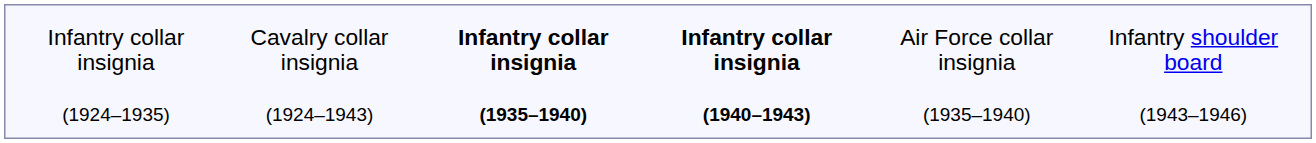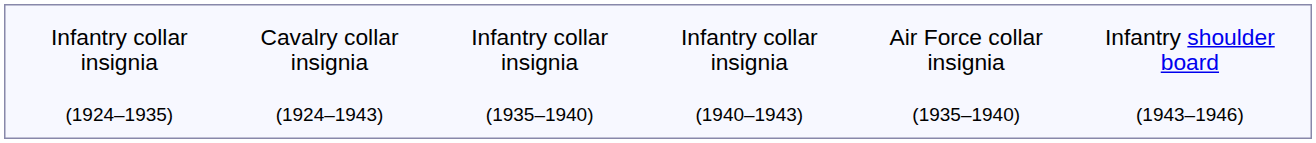(533, 74) bold -> (540, 74) normal
(757, 74) bold -> (749, 74) normal
